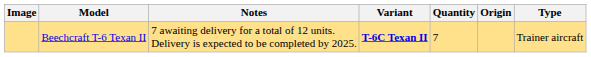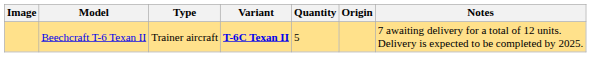columns swapped: (550, 13) <-> (254, 13)
(435, 36) 7 -> (297, 36) 5
